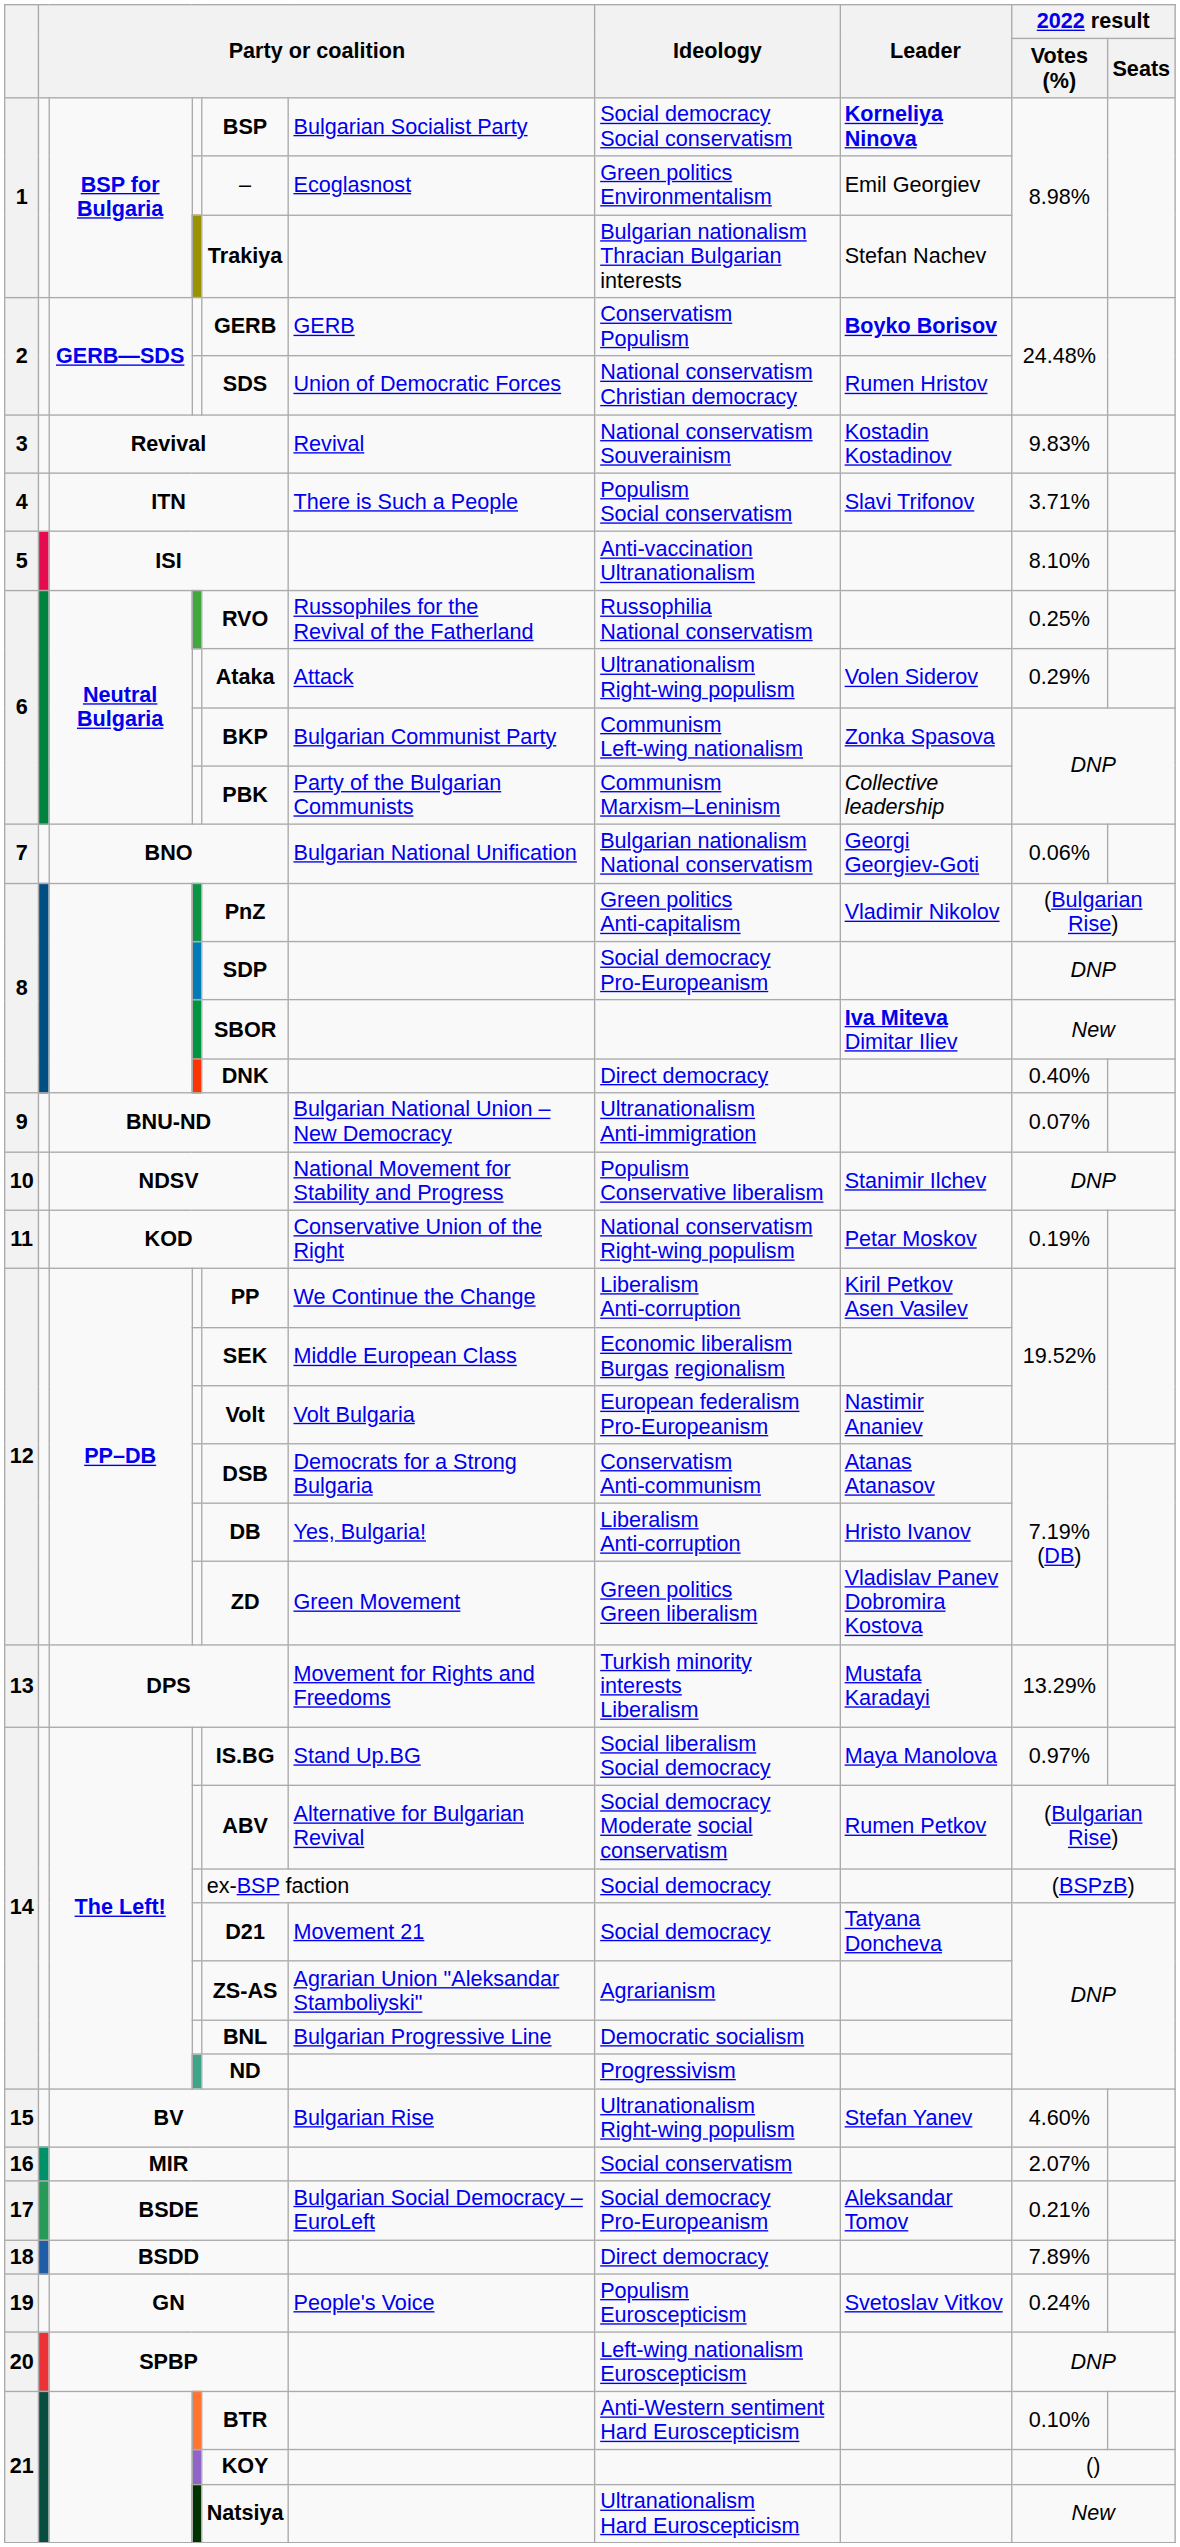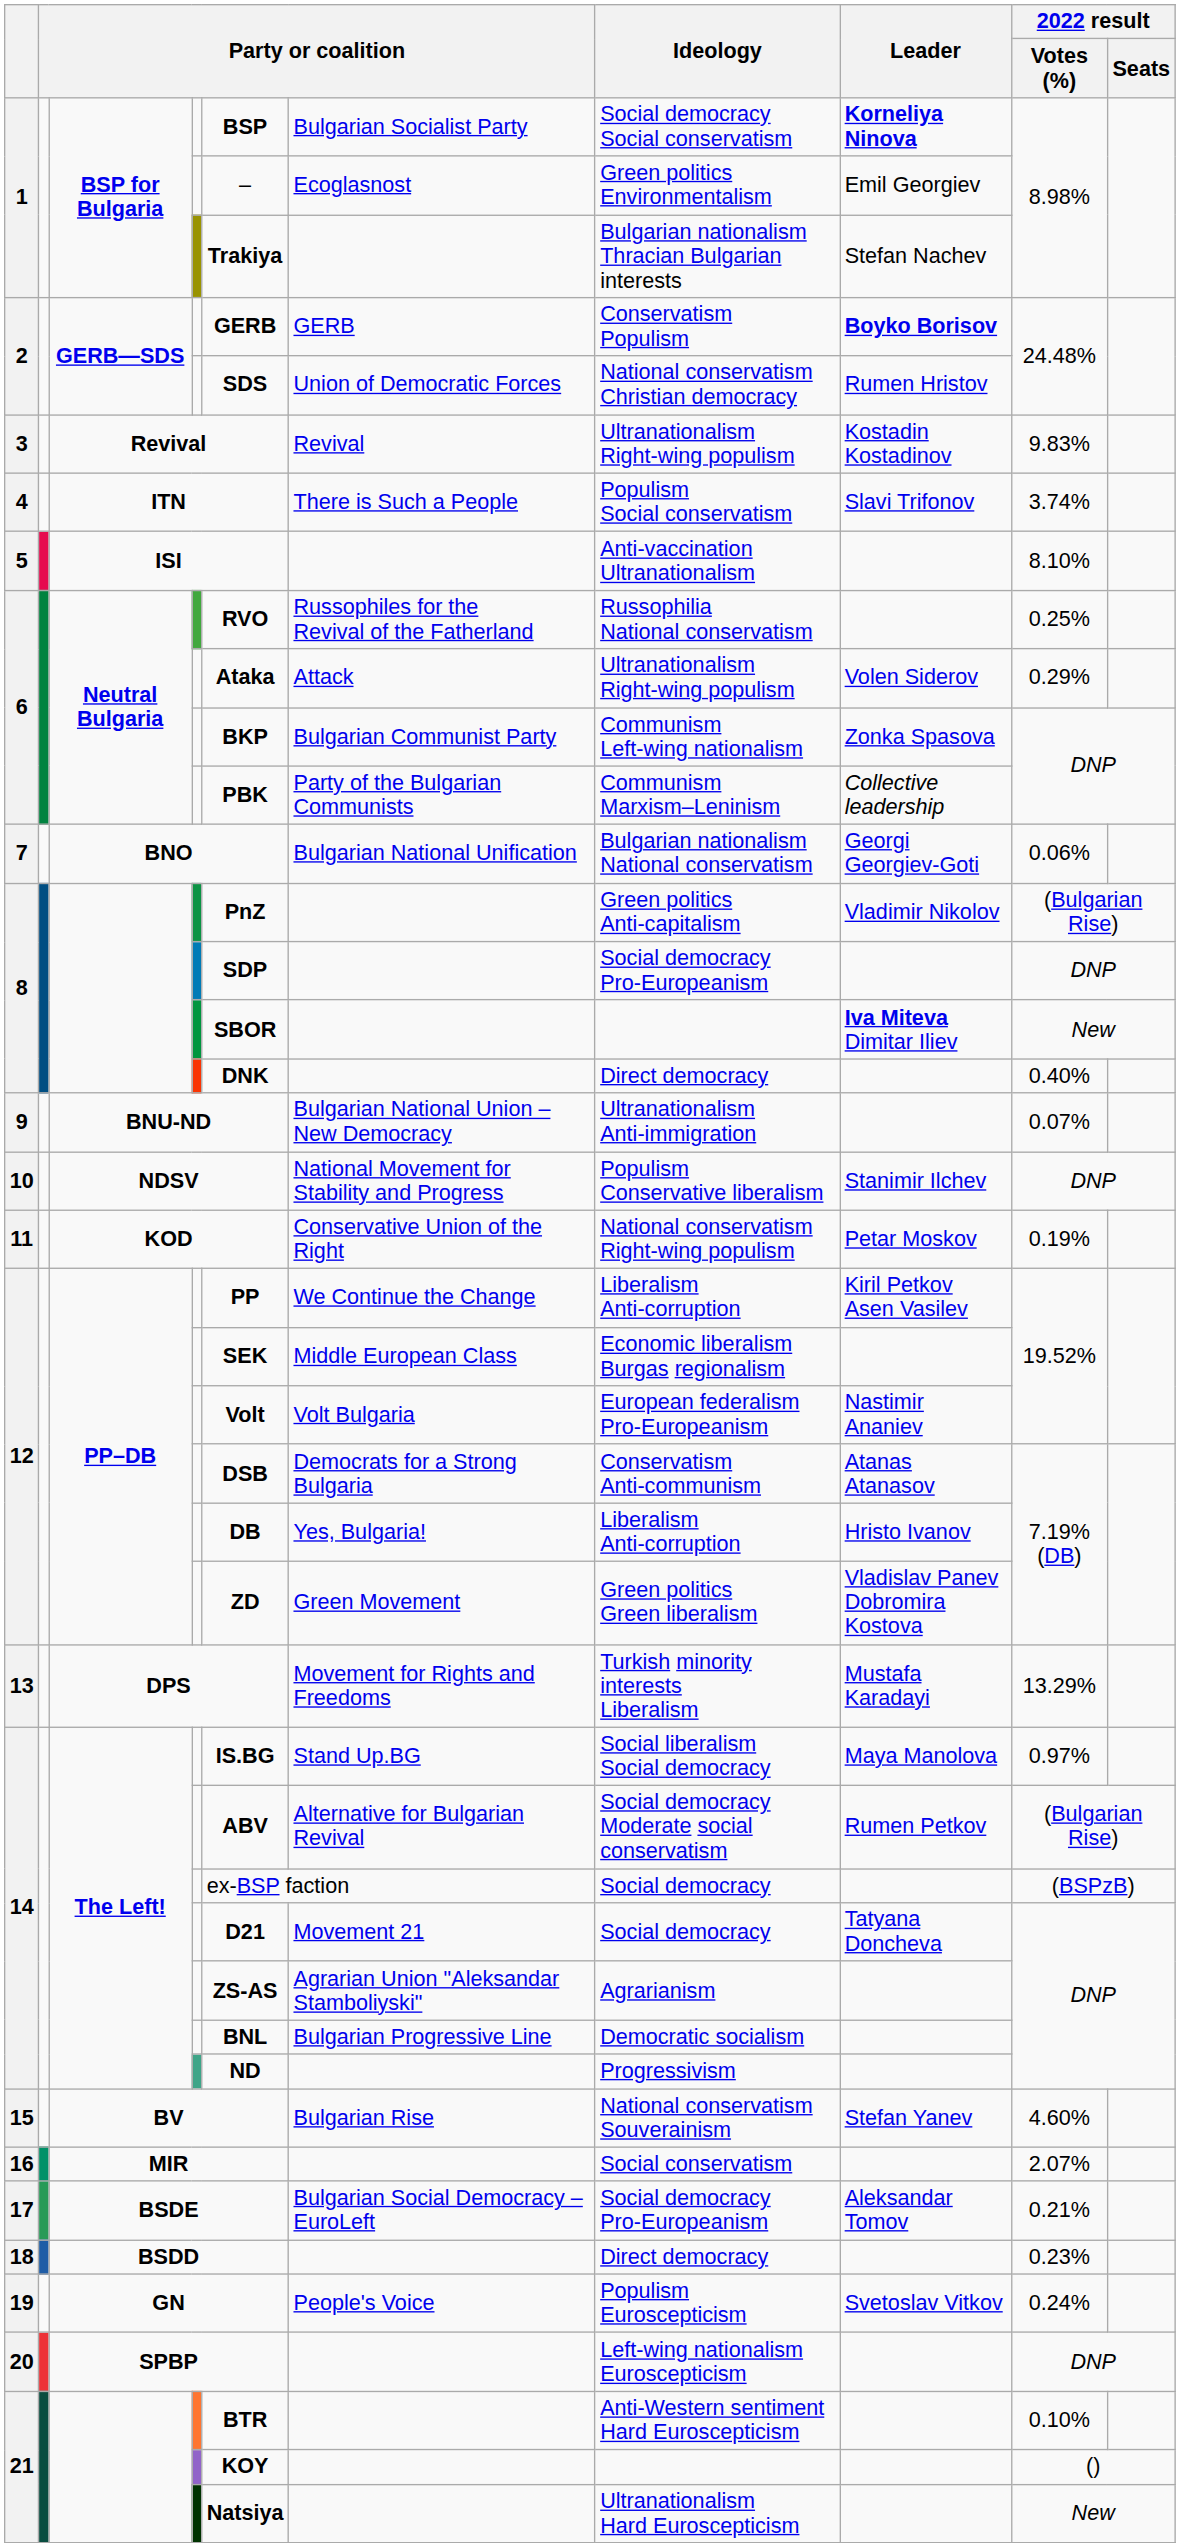(706, 443) National conservatism Souverainism -> (697, 443) Ultranationalism Right-wing populism
(1059, 502) 3.71% -> (1059, 502) 3.74%
(697, 2117) Ultranationalism Right-wing populism -> (706, 2117) National conservatism Souverainism
(1059, 2256) 7.89% -> (1059, 2256) 0.23%
